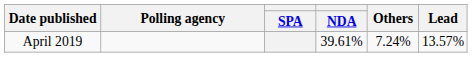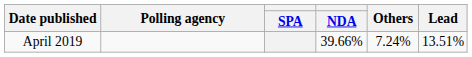(342, 42) 39.61% -> (342, 42) 39.66%
(443, 42) 13.57% -> (443, 42) 13.51%
